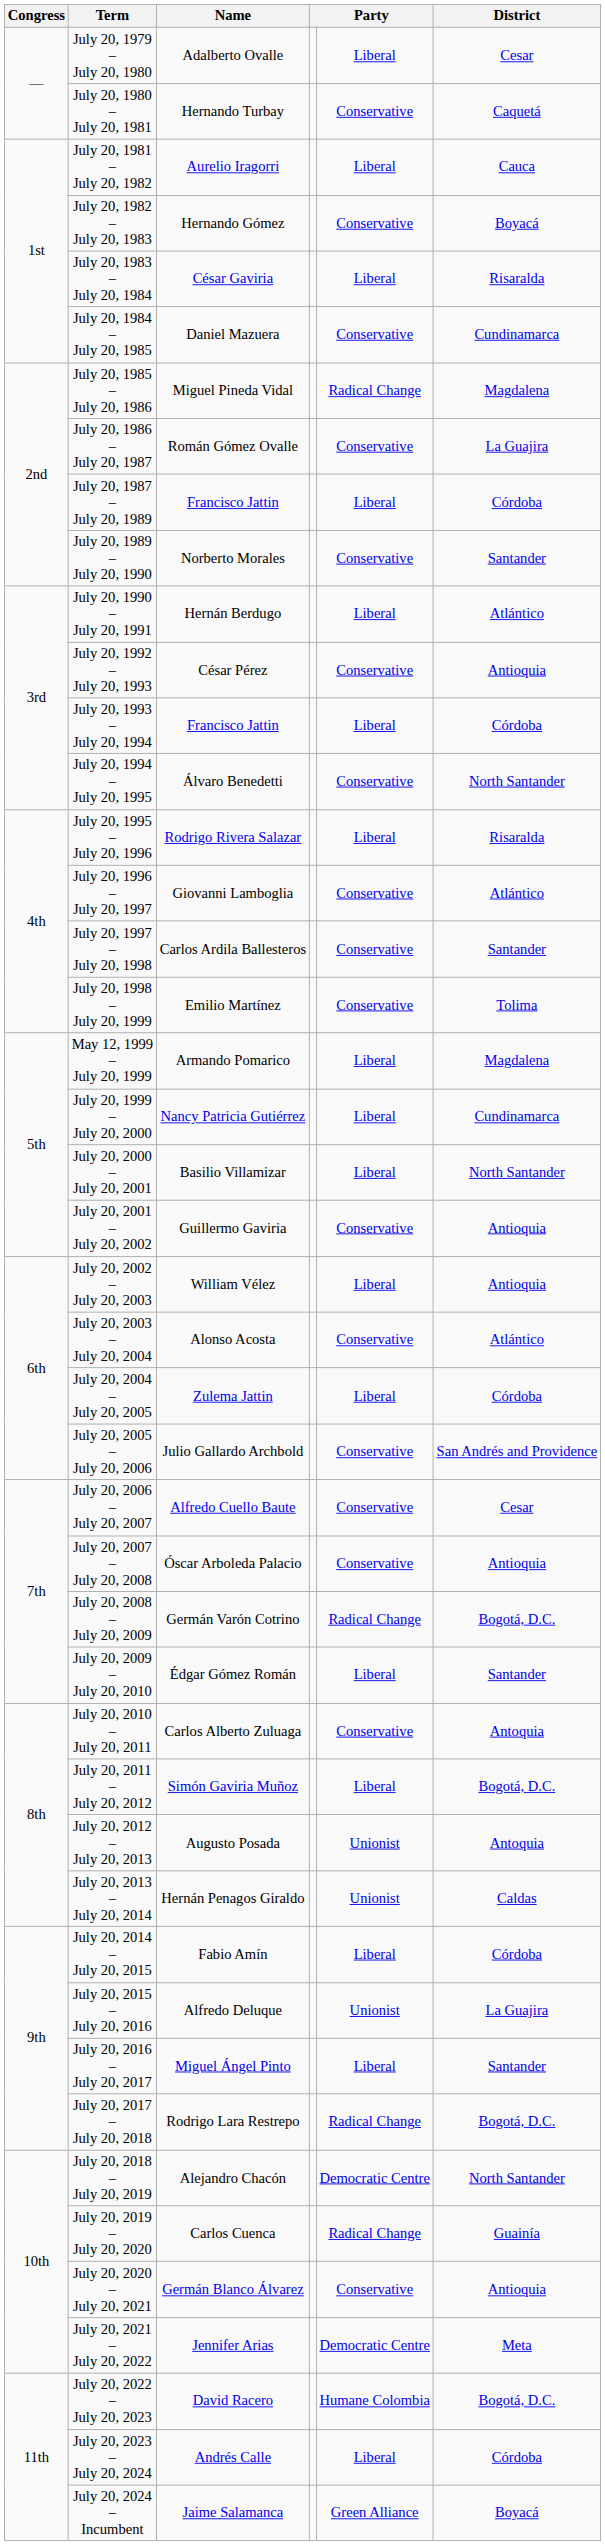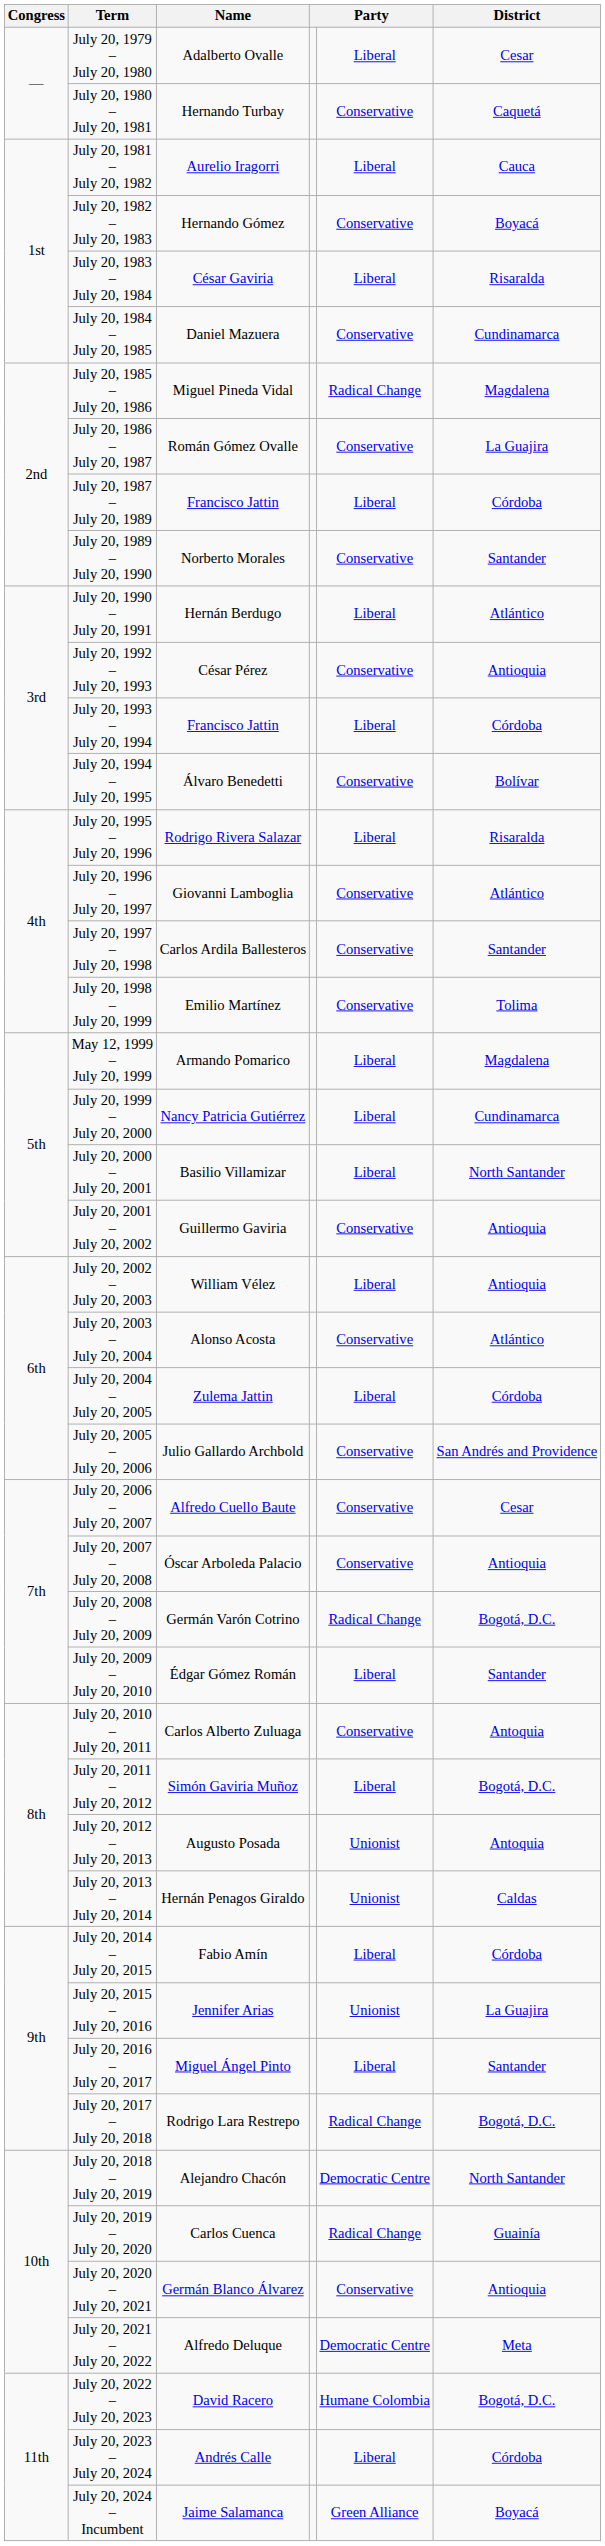(517, 781) North Santander -> (517, 781) Bolívar
(233, 2010) Alfredo Deluque -> (233, 2010) Jennifer Arias
(233, 2345) Jennifer Arias -> (233, 2345) Alfredo Deluque
